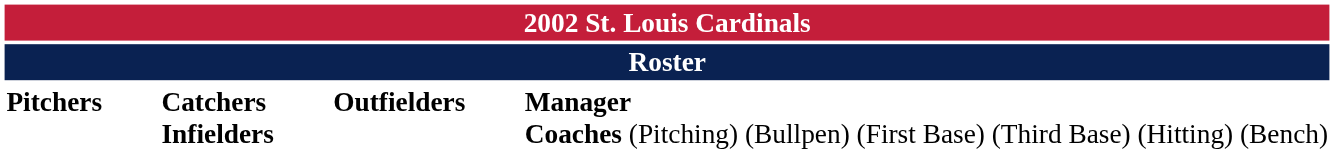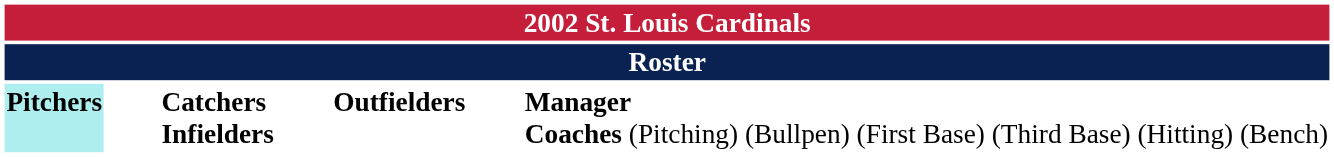(54, 101) no background -> (54, 101) paleturquoise background
